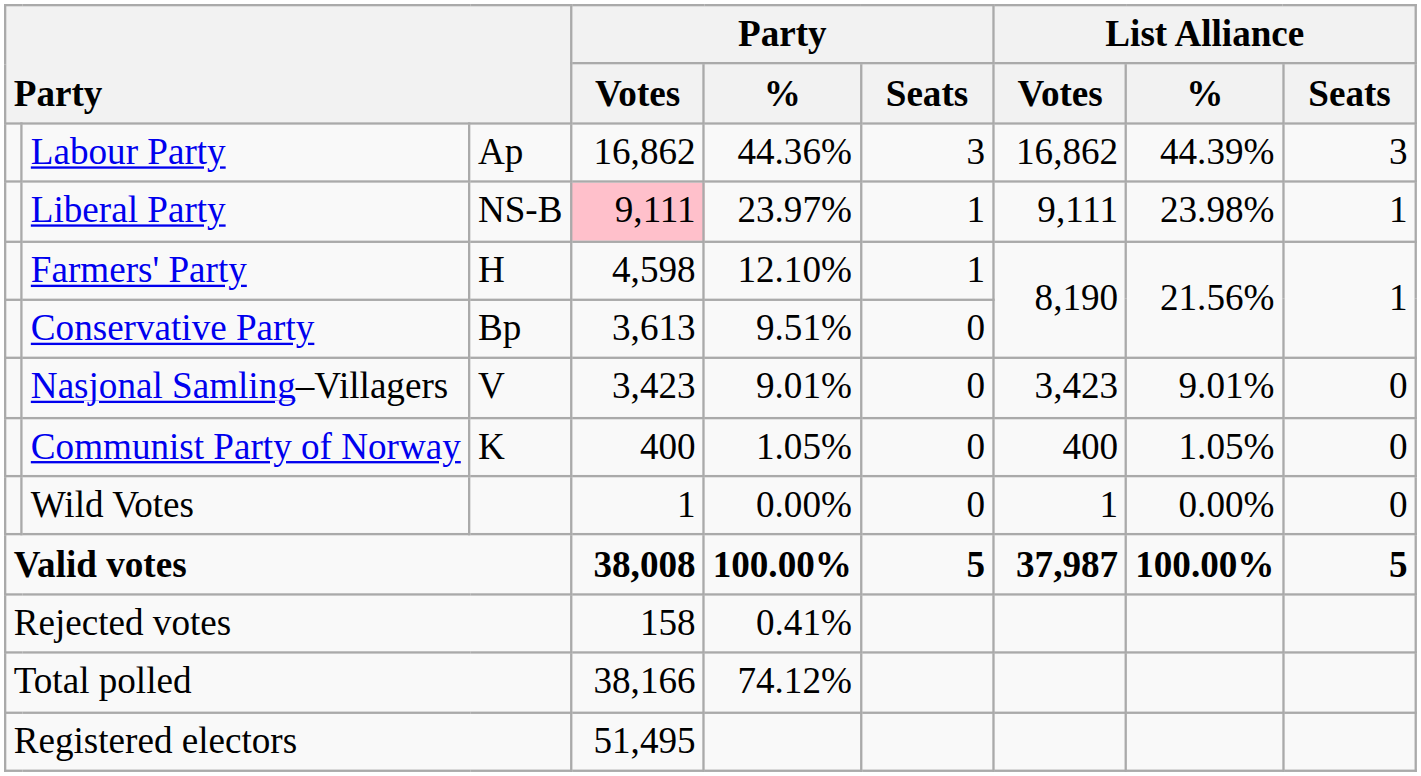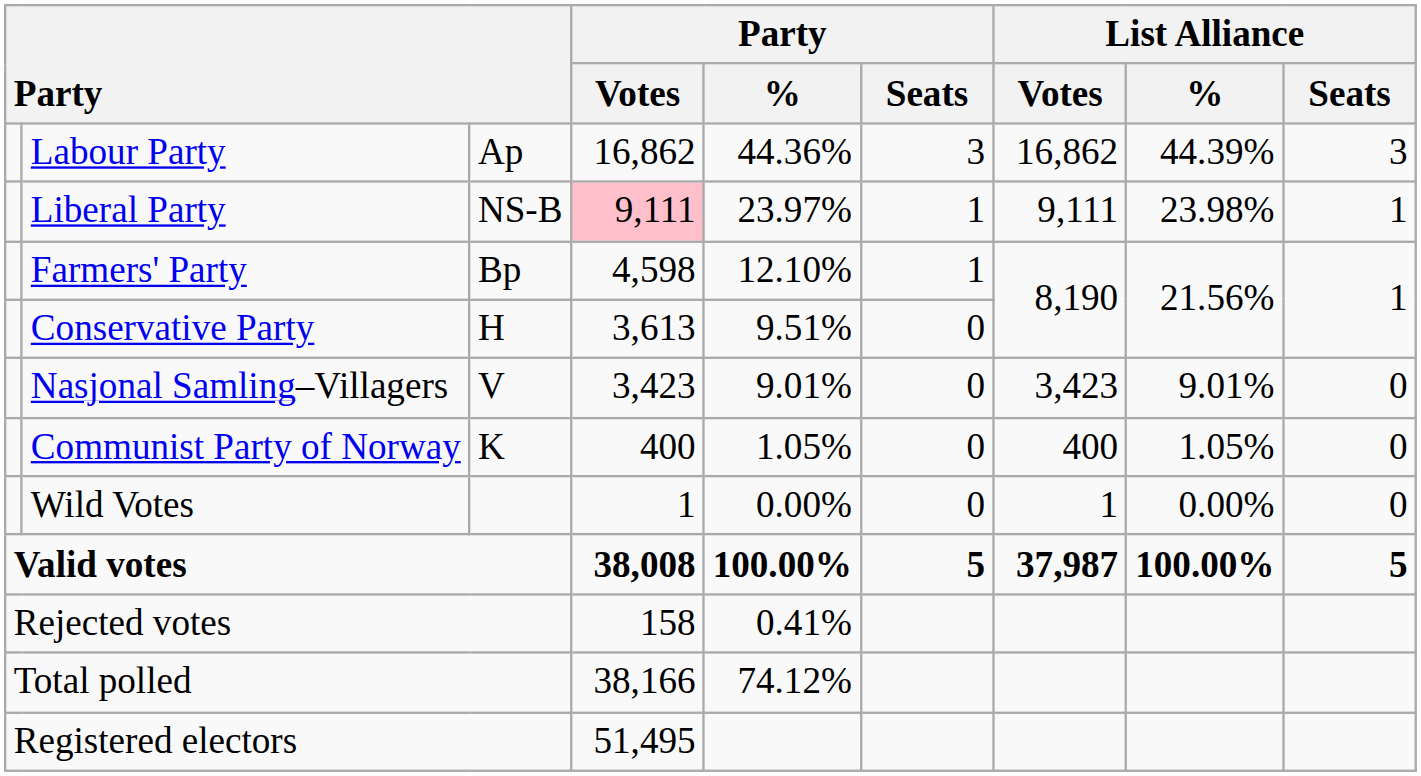(491, 269) H -> (500, 269) Bp
(500, 328) Bp -> (491, 328) H
